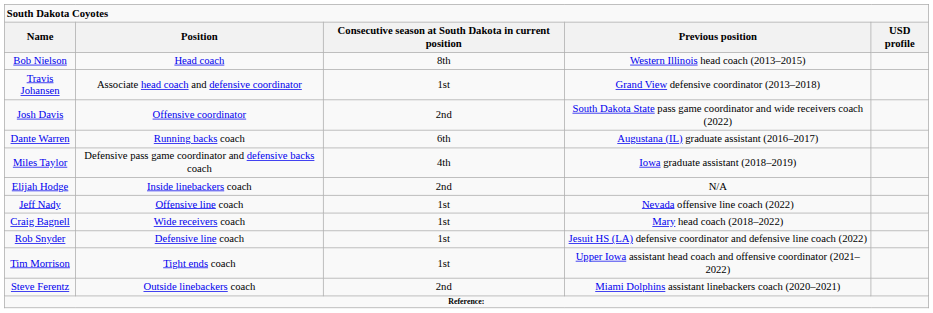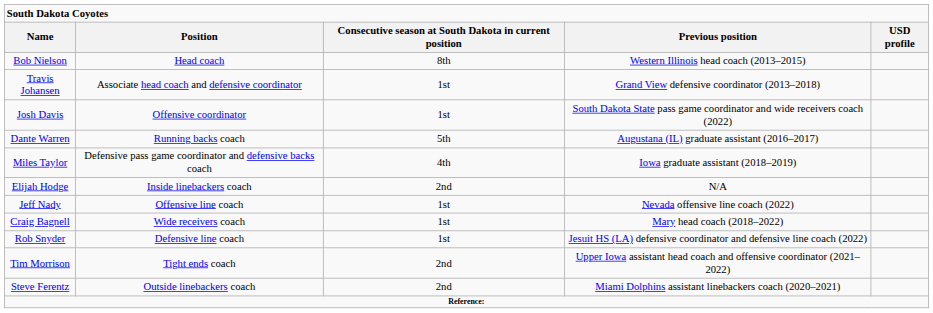(444, 115) 2nd -> (444, 115) 1st
(444, 139) 6th -> (444, 139) 5th
(444, 263) 1st -> (444, 263) 2nd
